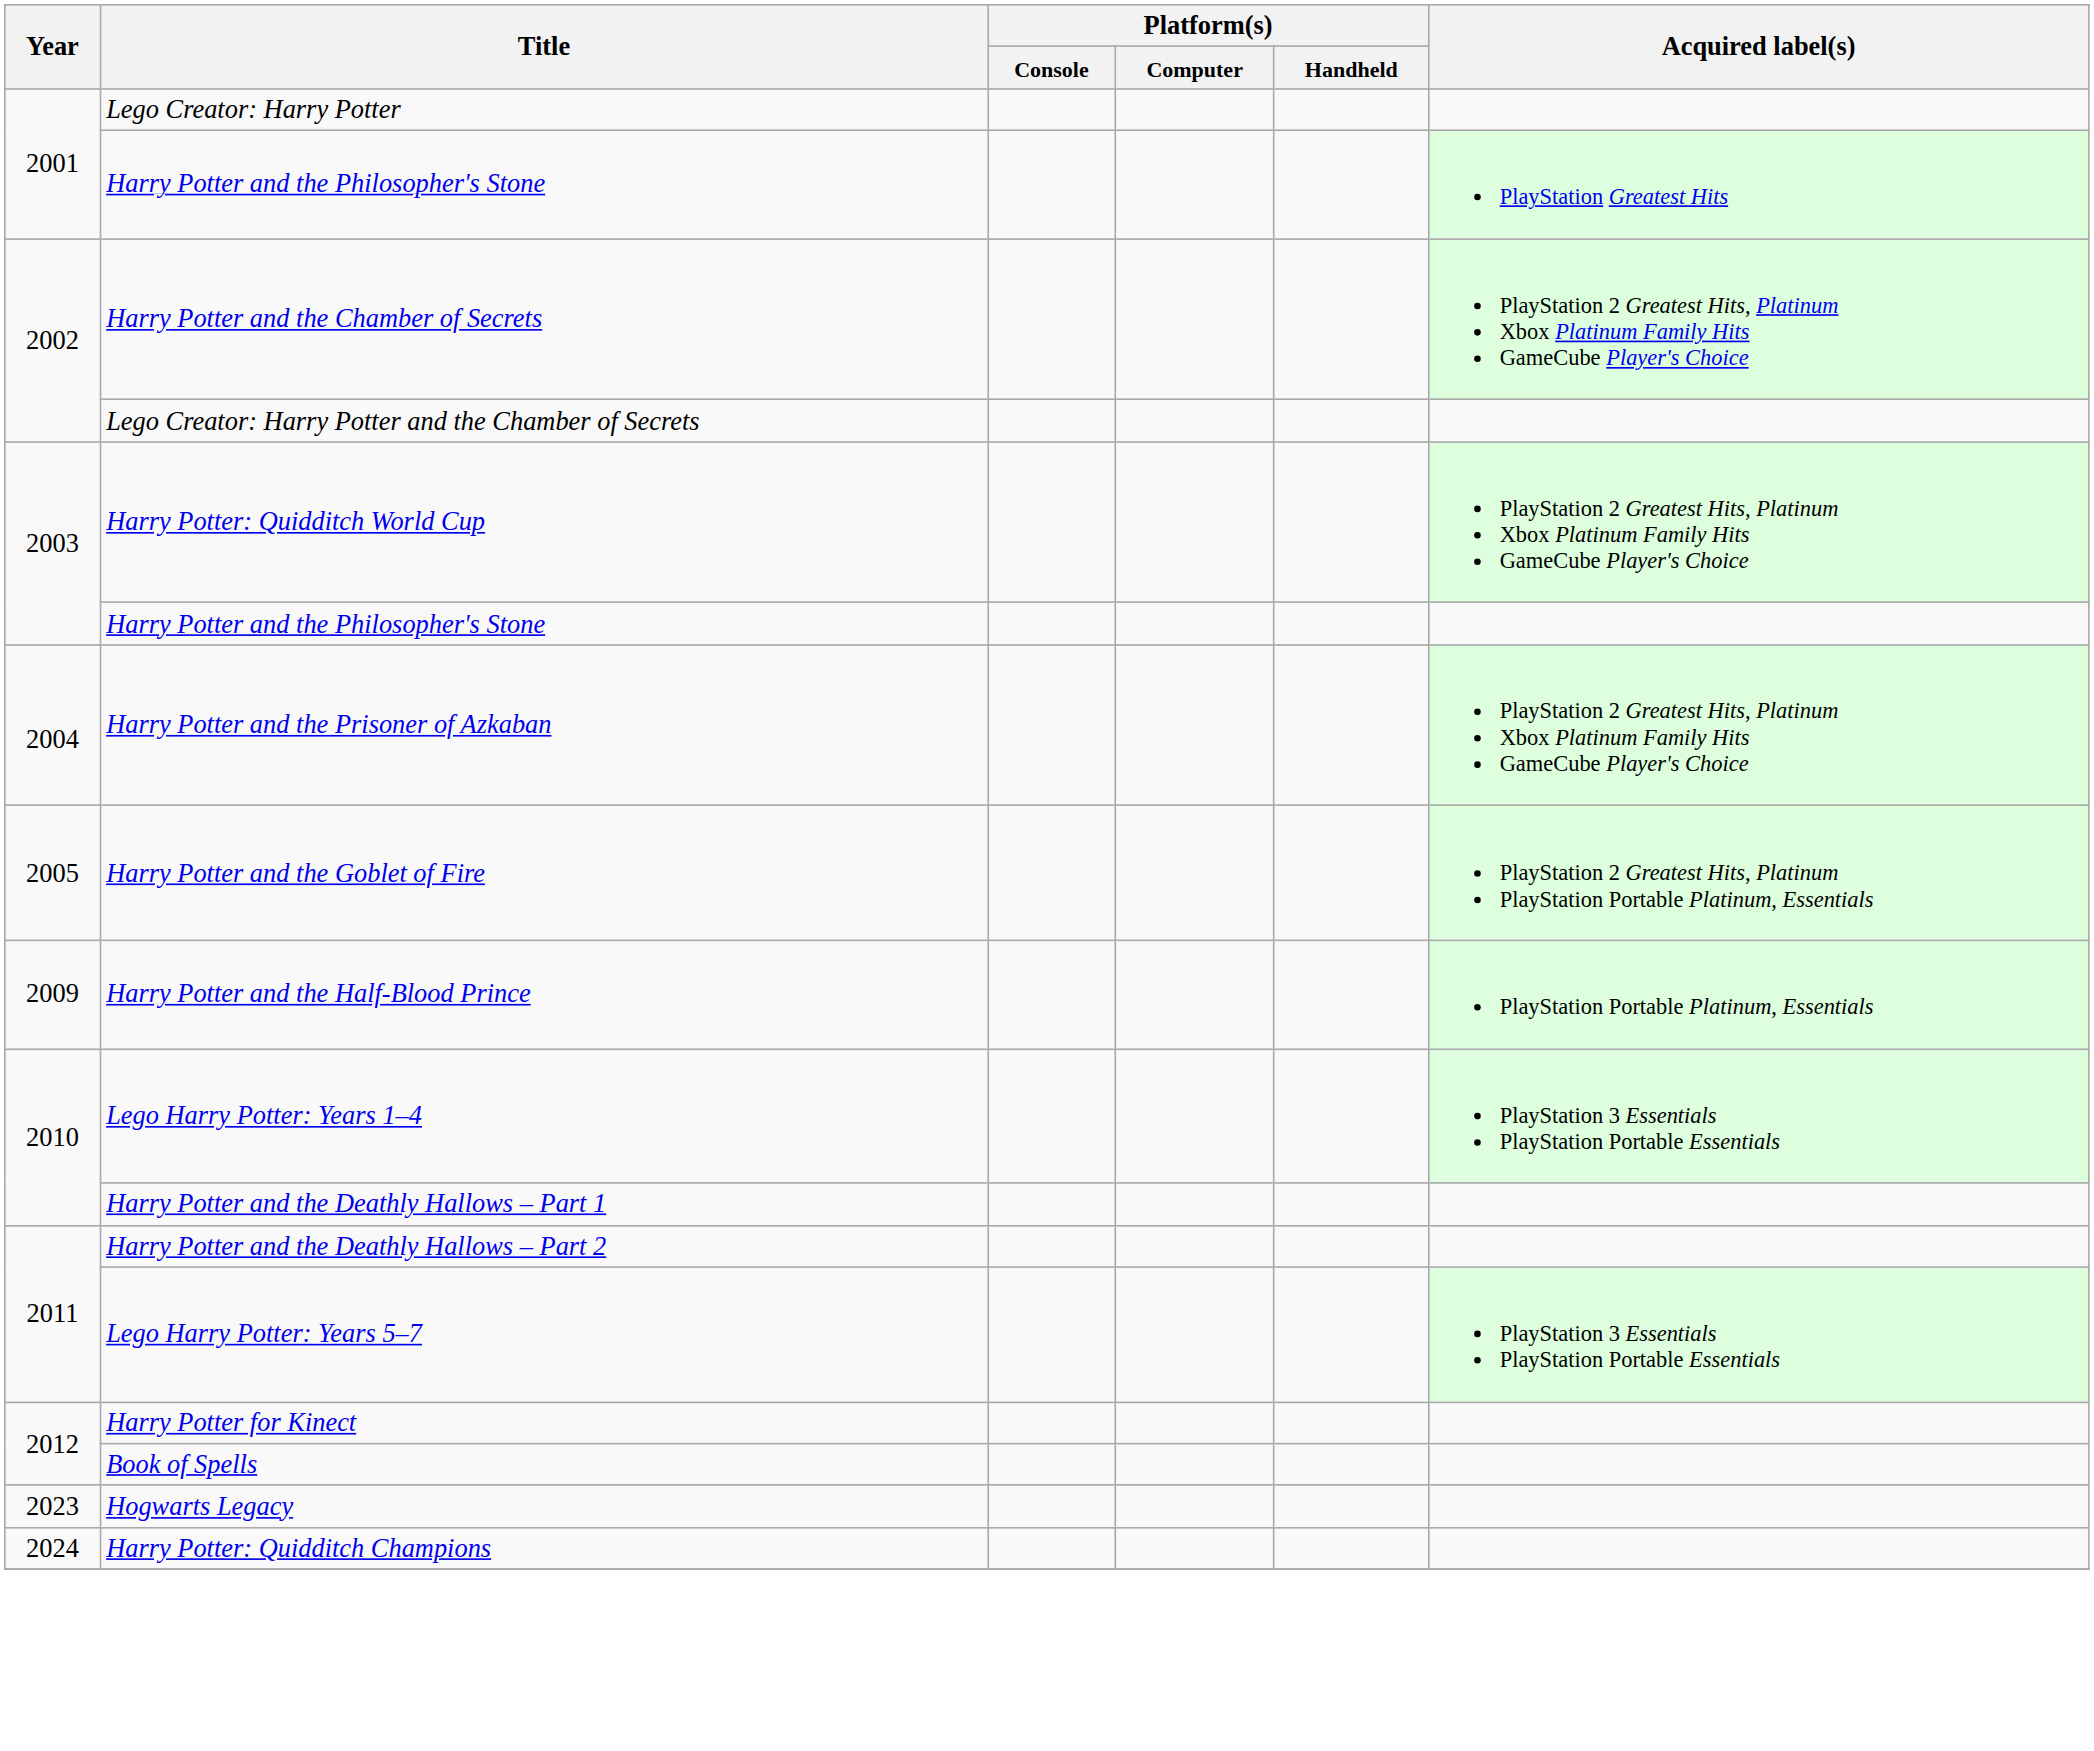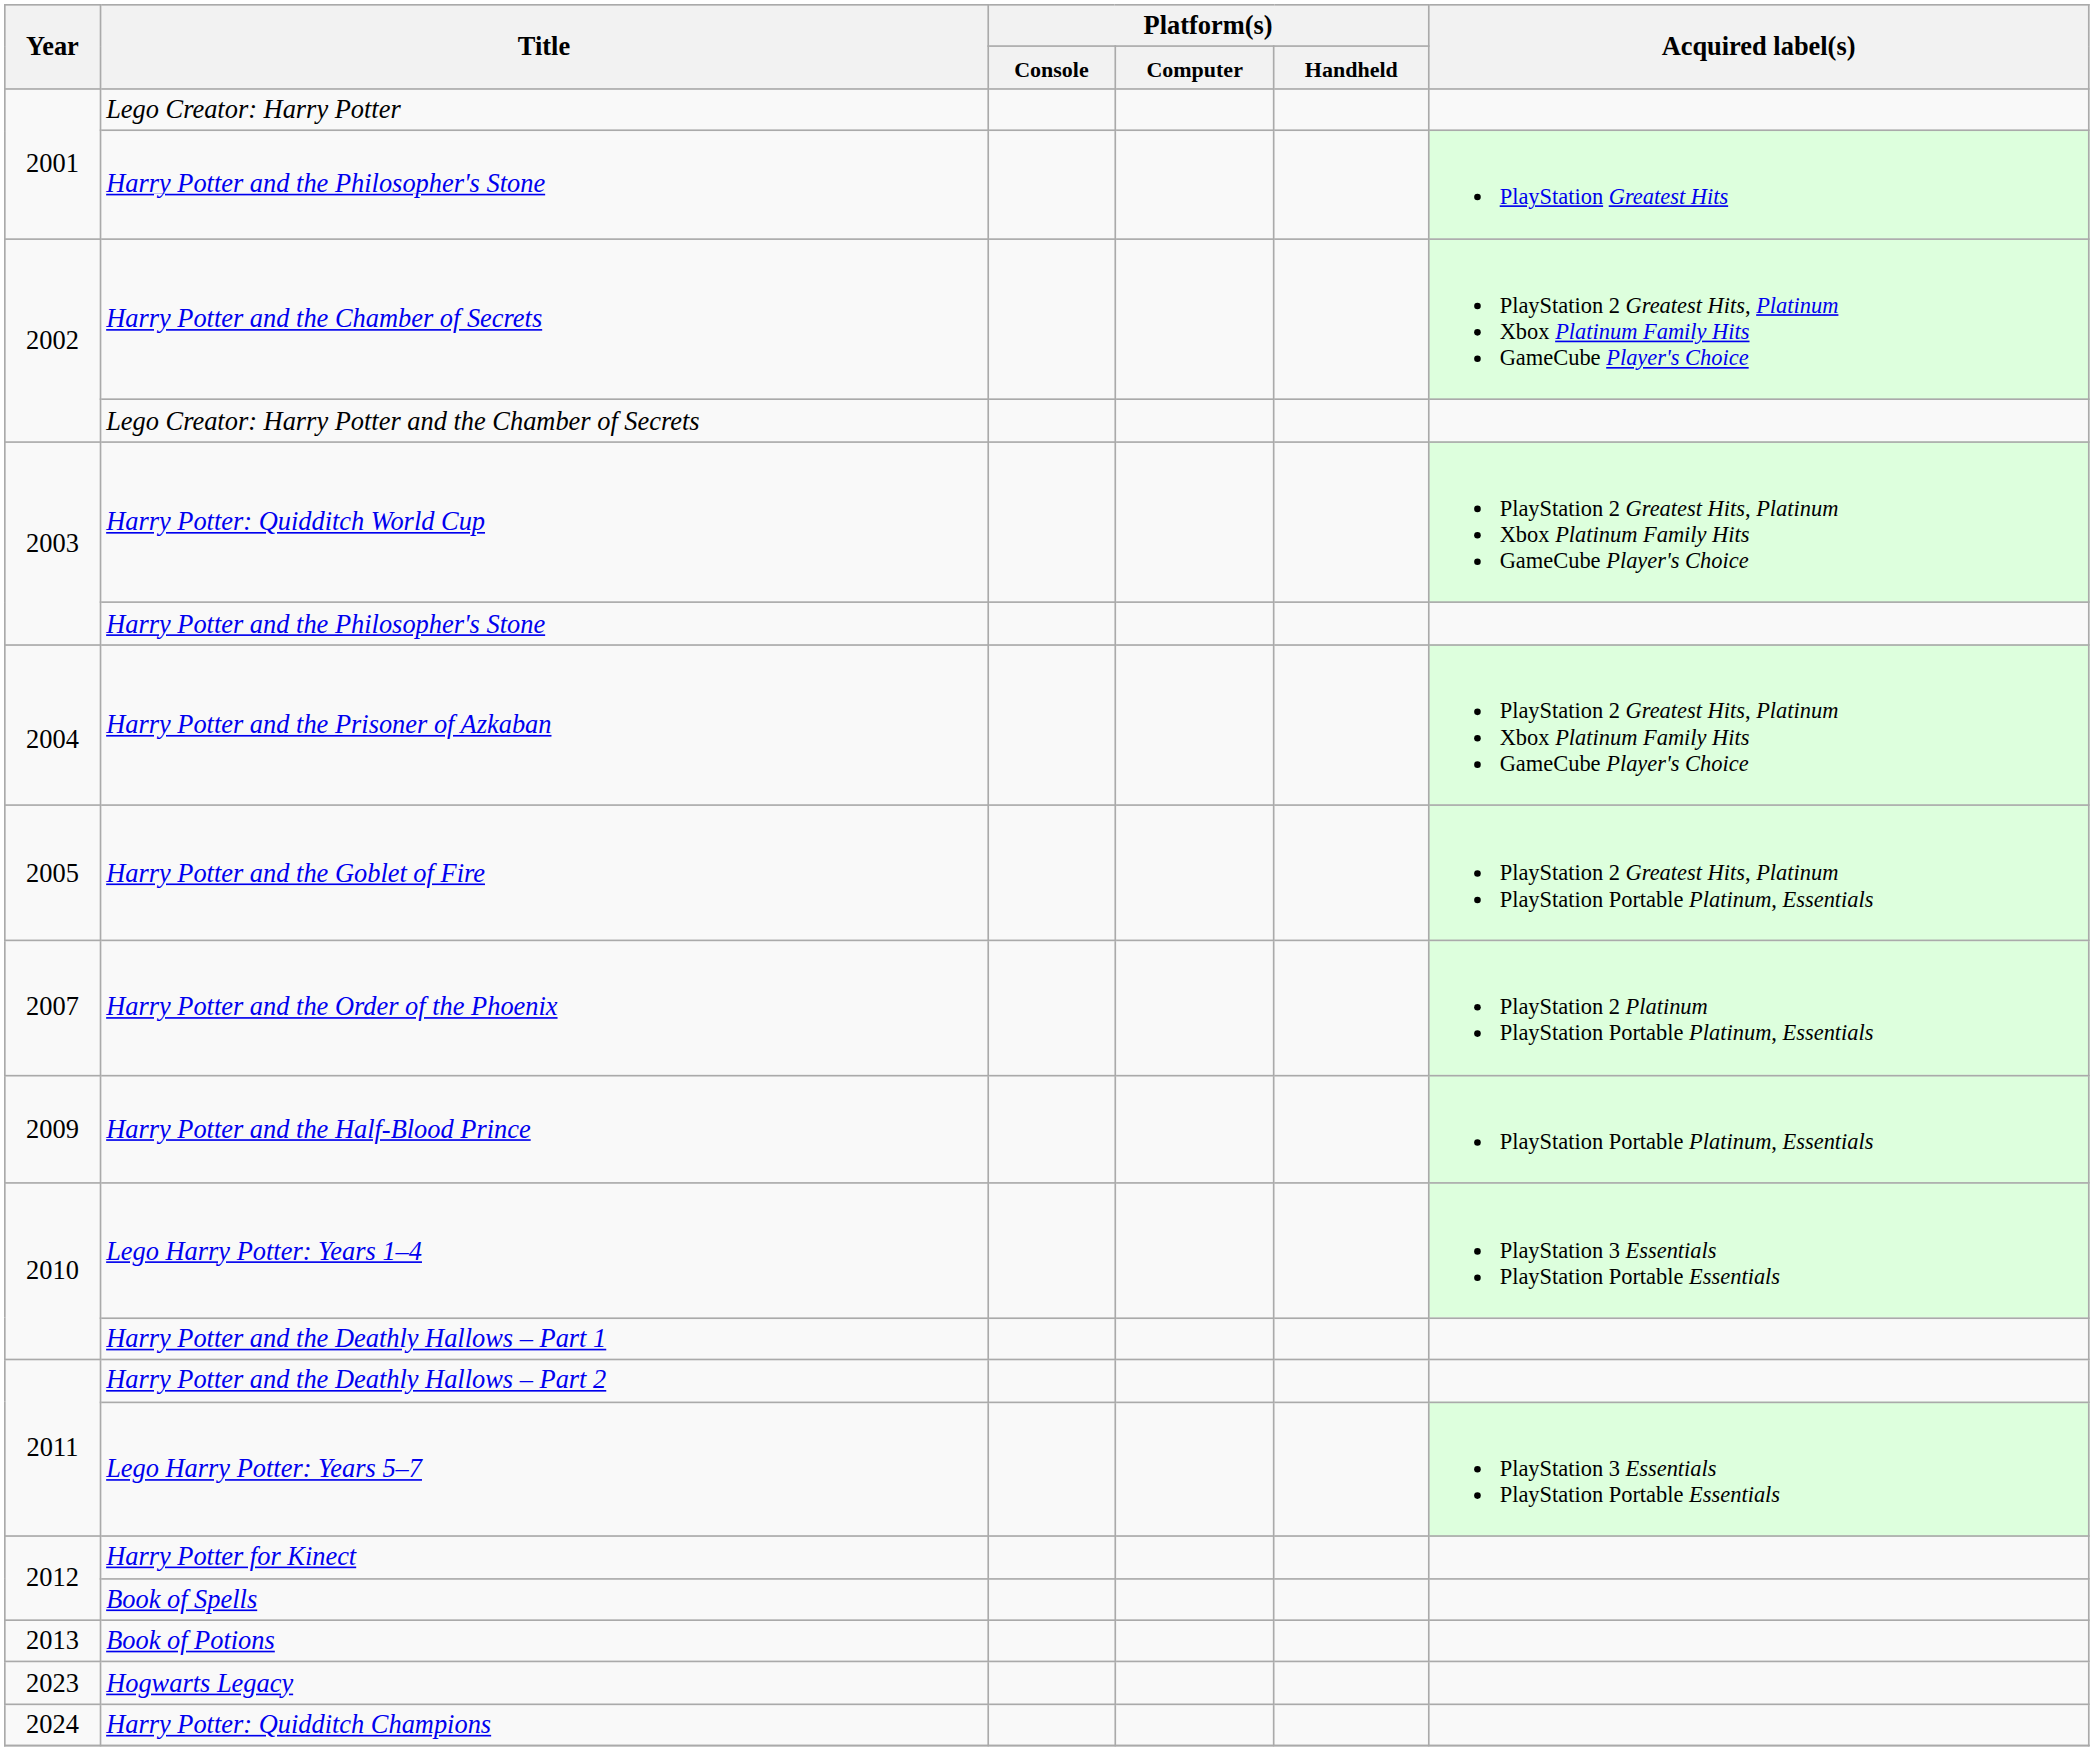+ row: (52, 1007)
+ row: (52, 1640)
